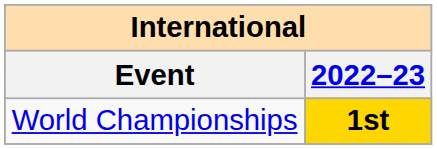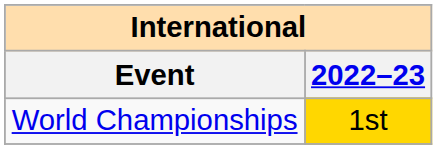(368, 120) bold -> (368, 120) normal
